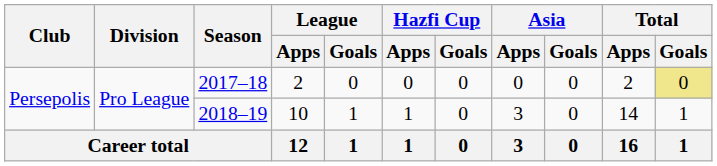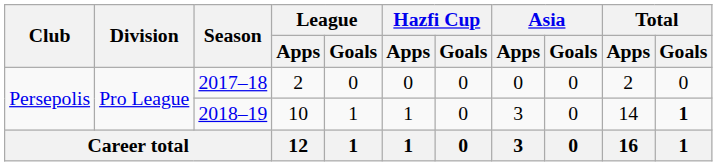(683, 82) khaki background -> (683, 82) no background
(683, 113) normal -> (683, 113) bold
